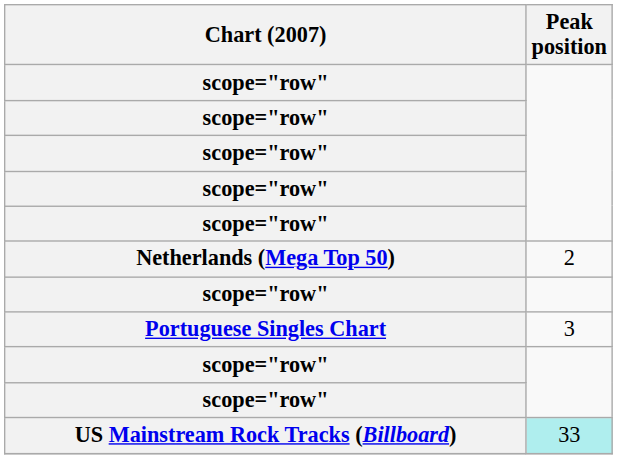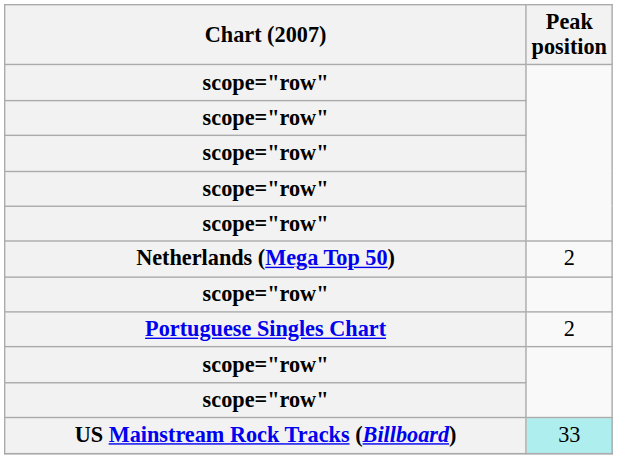(569, 329) 3 -> (569, 329) 2
